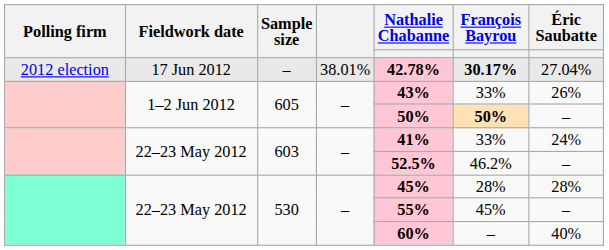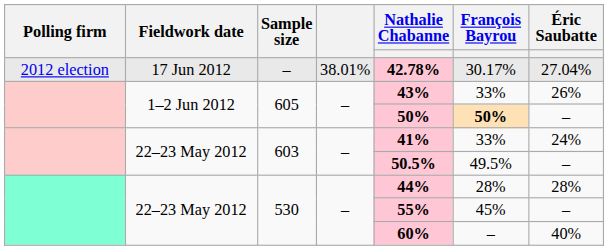(491, 70) bold -> (491, 70) normal
(414, 163) 52.5% -> (414, 163) 50.5%
(491, 163) 46.2% -> (491, 163) 49.5%
(414, 187) 45% -> (414, 187) 44%
